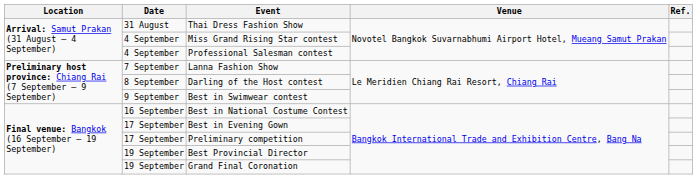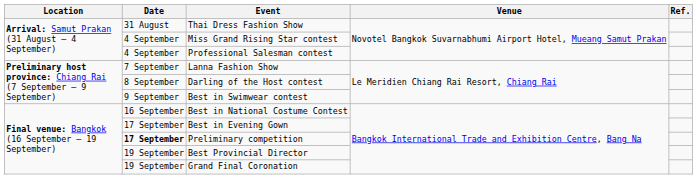(154, 139) normal -> (154, 139) bold
